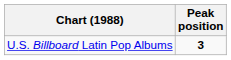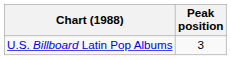(201, 45) bold -> (201, 45) normal
